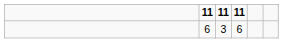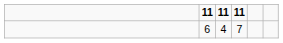(223, 29) 3 -> (223, 29) 4
(239, 29) 6 -> (239, 29) 7
